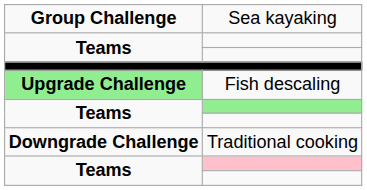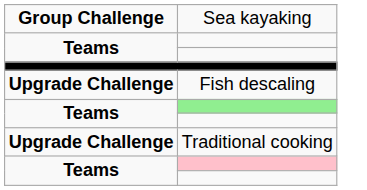(104, 84) lightgreen background -> (91, 84) no background
(104, 141) Downgrade Challenge -> (91, 141) Upgrade Challenge
